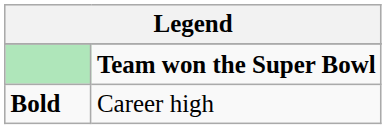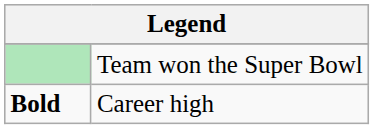(236, 63) bold -> (230, 63) normal
